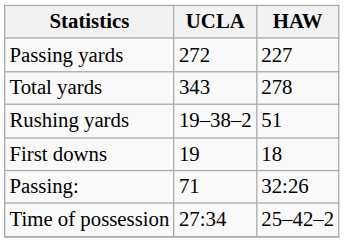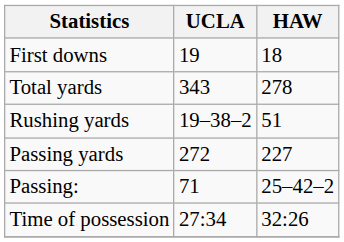rows swapped: (58, 153) <-> (66, 54)
(285, 186) 32:26 -> (298, 186) 25–42–2
(298, 219) 25–42–2 -> (285, 219) 32:26
